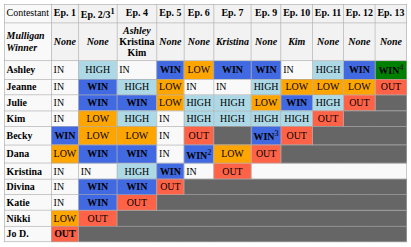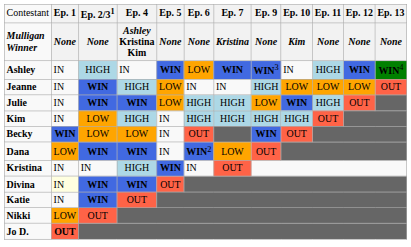(266, 70) WIN -> (266, 70) WIN3
(266, 135) WIN3 -> (266, 134) WIN
(59, 187) no background -> (59, 184) lightyellow background
